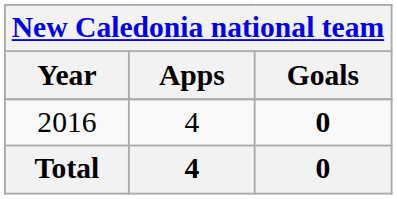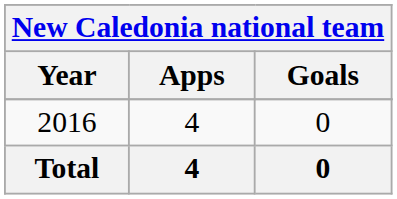(323, 121) bold -> (323, 121) normal
